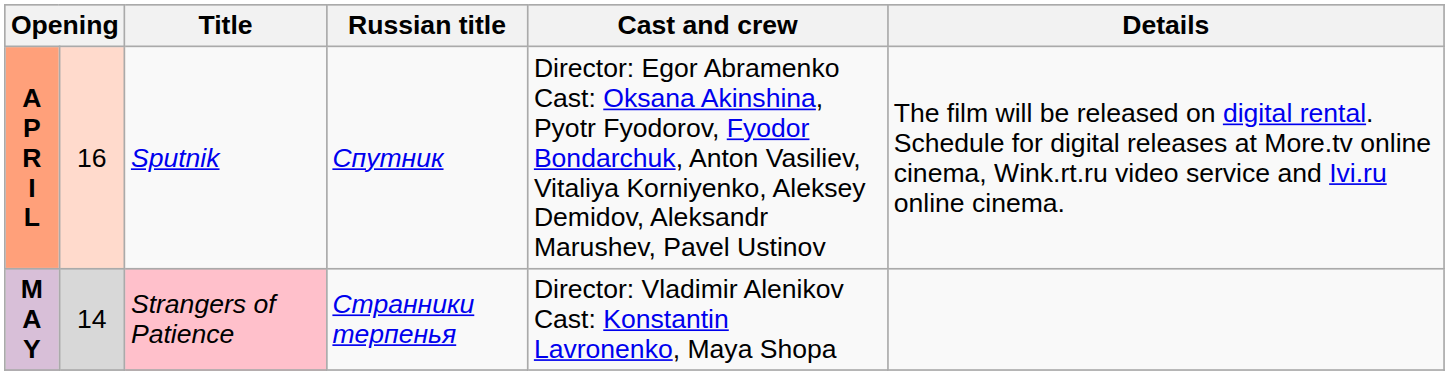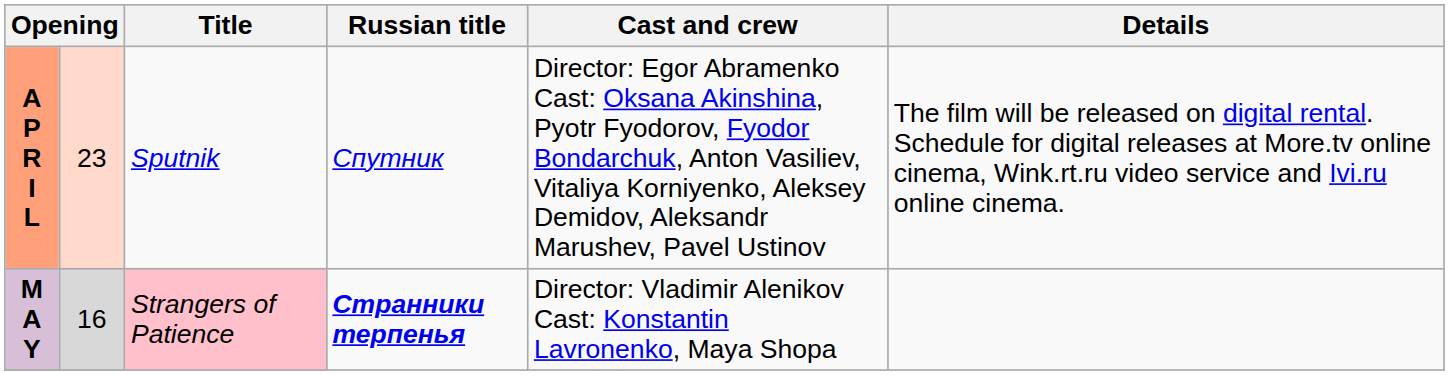(92, 157) 16 -> (92, 157) 23
(92, 318) 14 -> (92, 318) 16
(403, 318) normal -> (408, 318) bold
